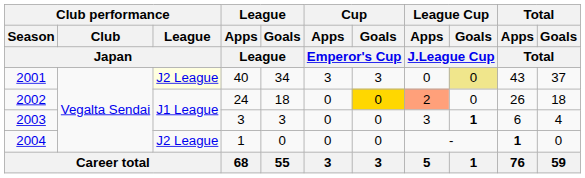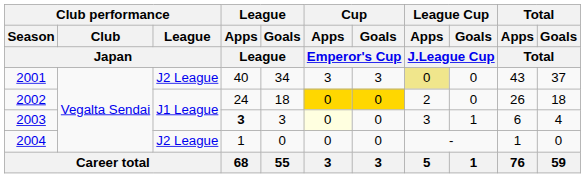(187, 78) lightyellow background -> (187, 78) no background
(427, 78) no background -> (427, 78) khaki background
(473, 78) khaki background -> (473, 78) no background
(328, 99) no background -> (328, 99) gold background
(427, 99) lightsalmon background -> (427, 99) no background
(241, 120) normal -> (241, 120) bold
(328, 120) no background -> (328, 120) lightyellow background
(473, 120) bold -> (473, 120) normal
(517, 141) bold -> (517, 141) normal
